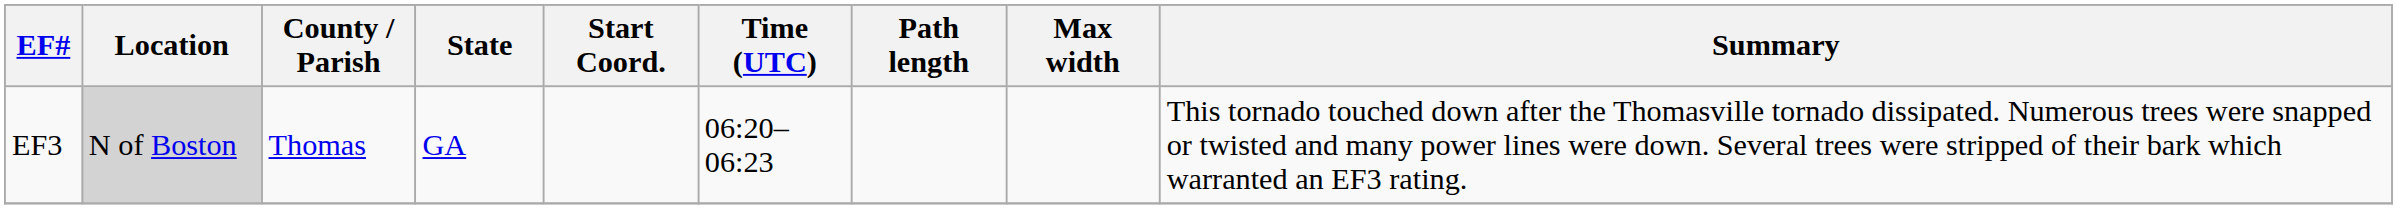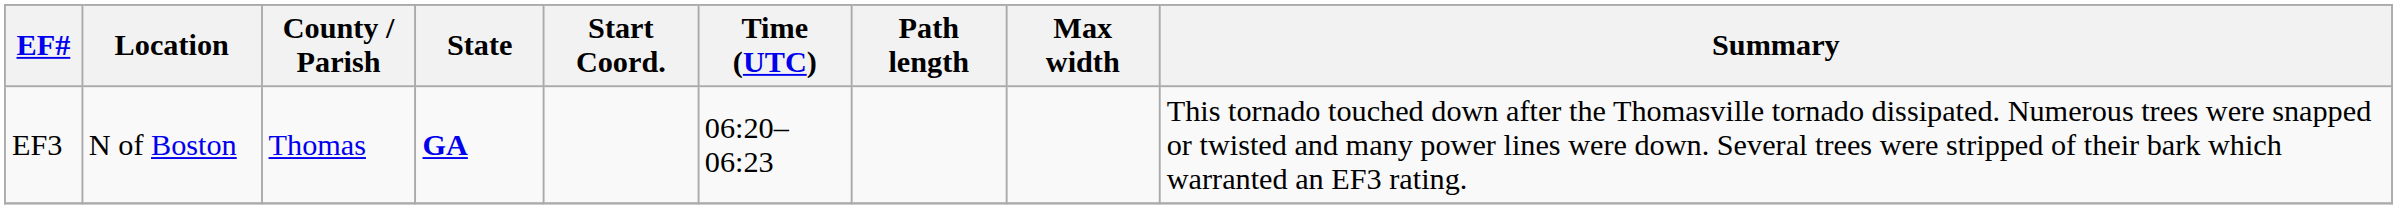(163, 144) lightgrey background -> (163, 144) no background
(444, 144) normal -> (445, 144) bold
